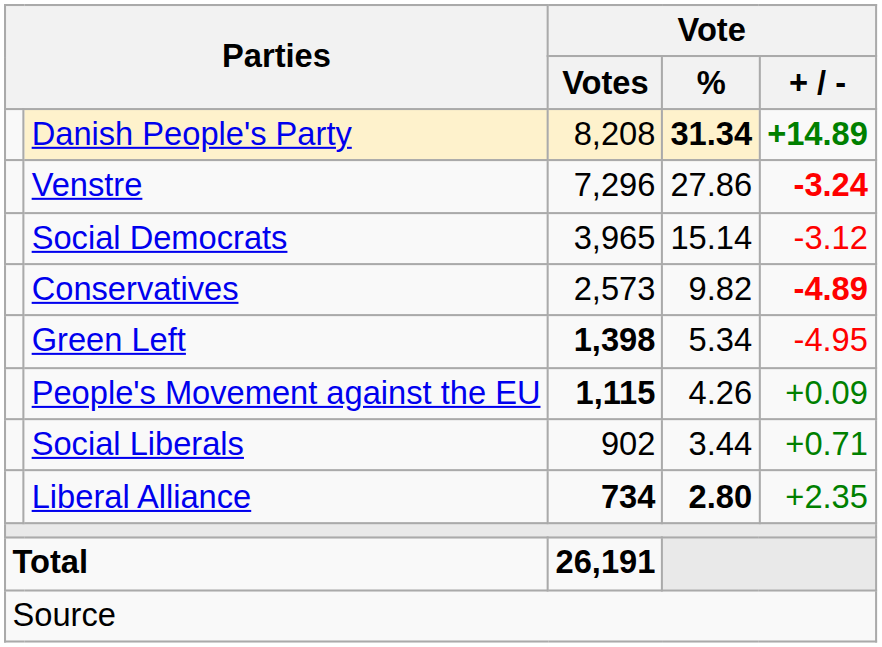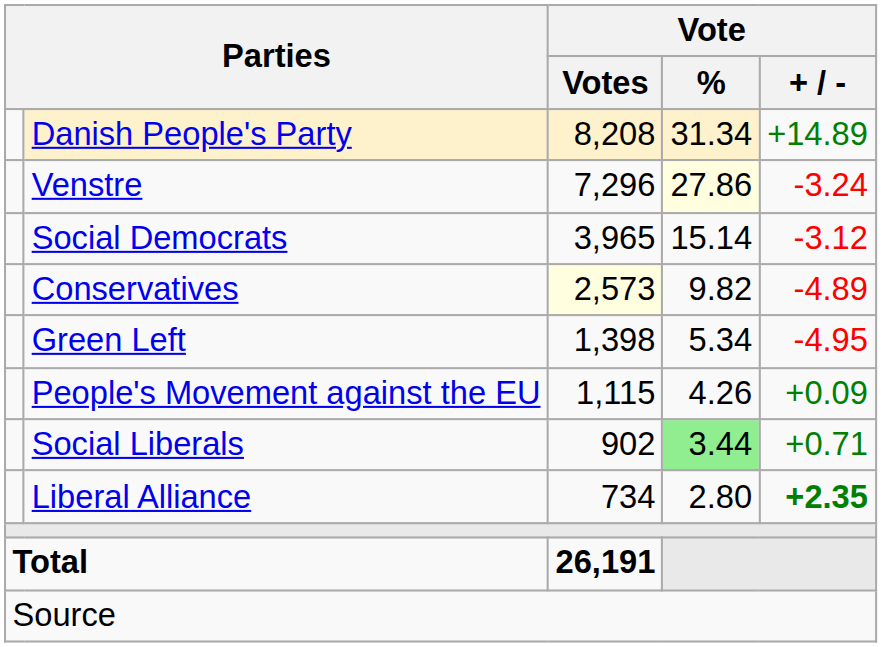(711, 133) bold -> (711, 133) normal
(818, 133) bold -> (818, 133) normal
(711, 185) no background -> (711, 185) lightyellow background
(831, 185) bold -> (831, 185) normal
(615, 289) no background -> (615, 289) lightyellow background
(831, 289) bold -> (831, 289) normal
(615, 340) bold -> (615, 340) normal
(615, 392) bold -> (616, 392) normal
(720, 444) no background -> (720, 444) lightgreen background
(628, 496) bold -> (628, 496) normal
(720, 496) bold -> (720, 496) normal
(827, 496) normal -> (827, 496) bold
